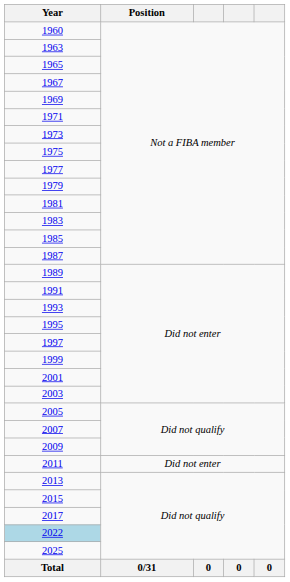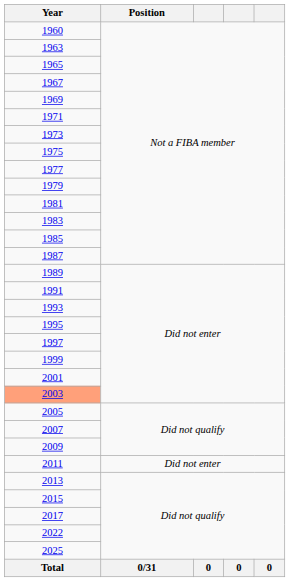(52, 394) no background -> (52, 394) lightsalmon background
(52, 533) lightblue background -> (52, 533) no background
